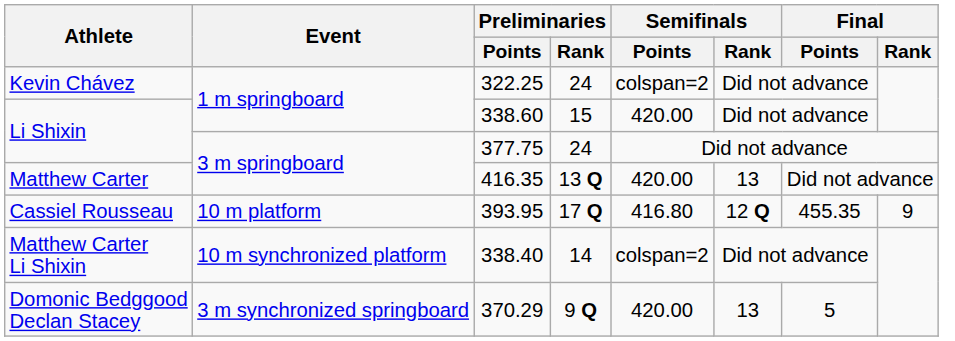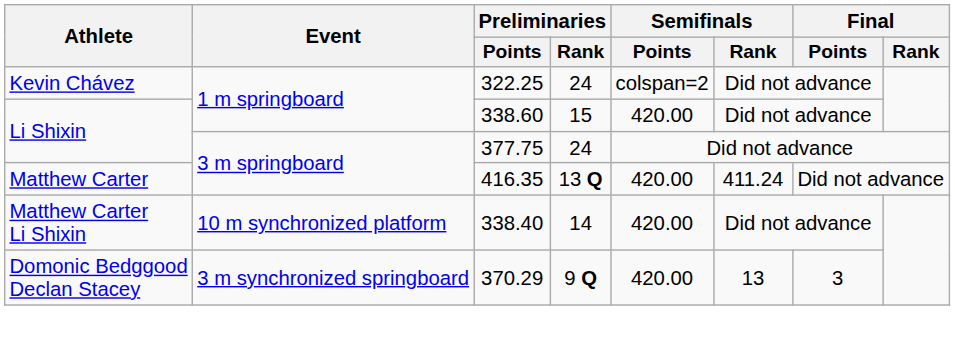(748, 180) 13 -> (753, 180) 411.24
- row: (512, 212)
(662, 255) colspan=2 -> (662, 223) 420.00
(830, 310) 5 -> (838, 278) 3
